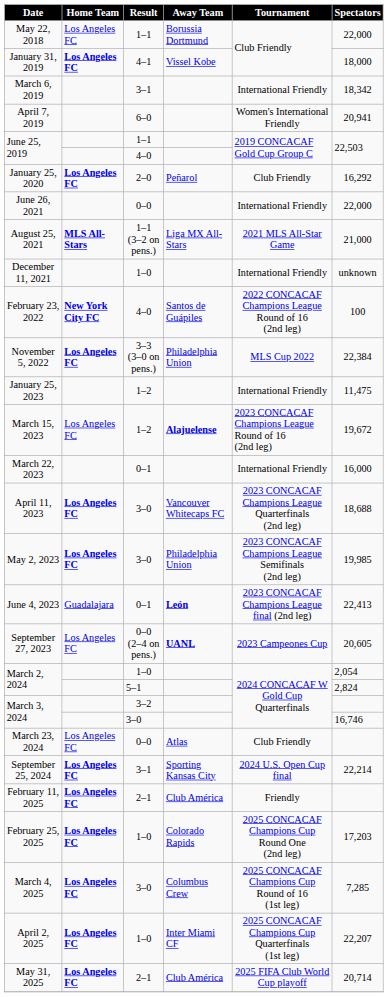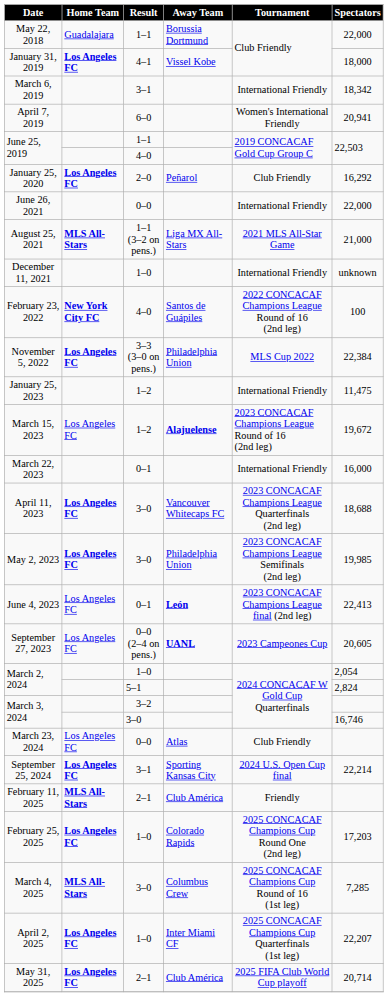(90, 34) Los Angeles FC -> (89, 34) Guadalajara
(89, 604) Guadalajara -> (90, 604) Los Angeles FC
(90, 797) Los Angeles FC -> (85, 797) MLS All-Stars
(90, 887) Los Angeles FC -> (85, 887) MLS All-Stars
